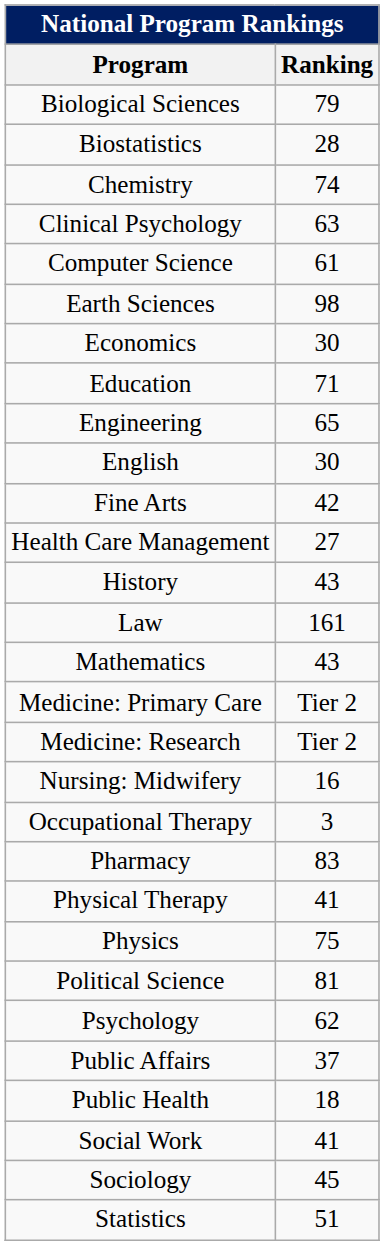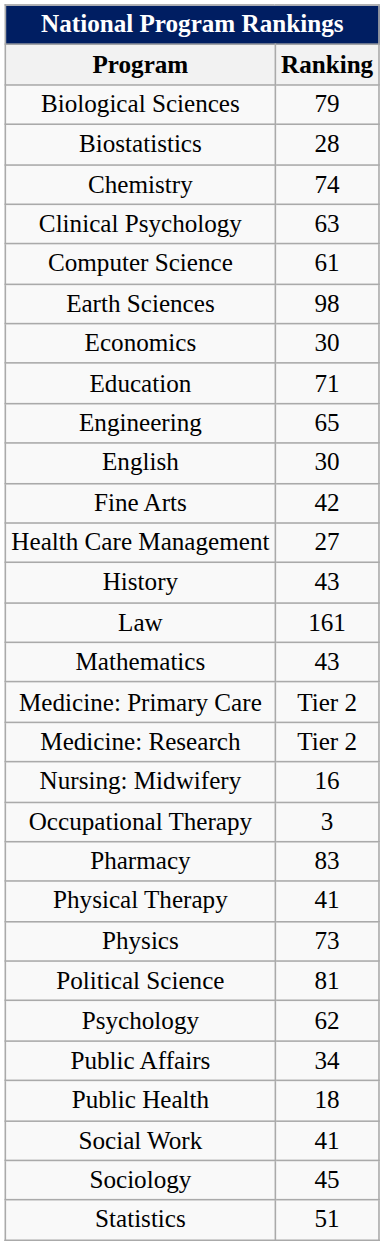(327, 940) 75 -> (327, 940) 73
(327, 1060) 37 -> (327, 1060) 34
